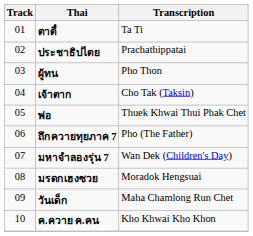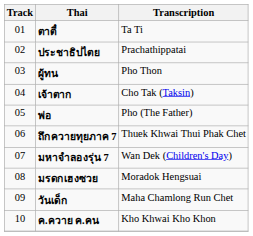(184, 113) Thuek Khwai Thui Phak Chet -> (157, 113) Pho (The Father)
(157, 134) Pho (The Father) -> (184, 134) Thuek Khwai Thui Phak Chet
